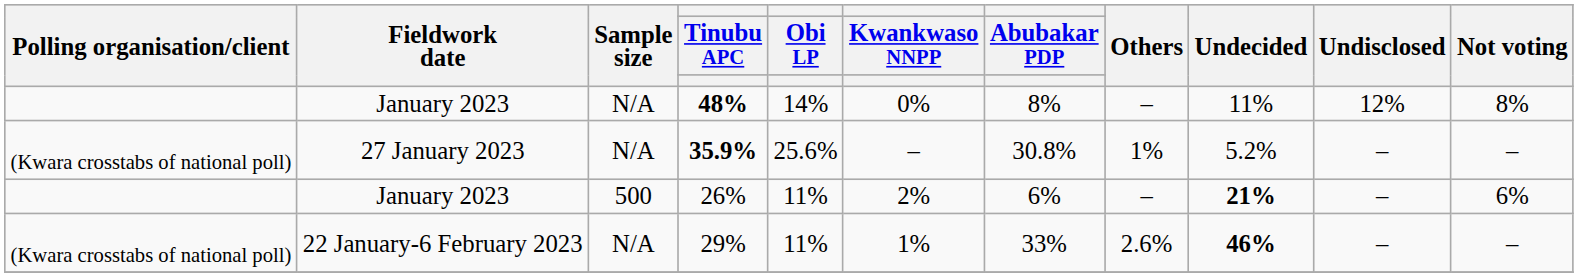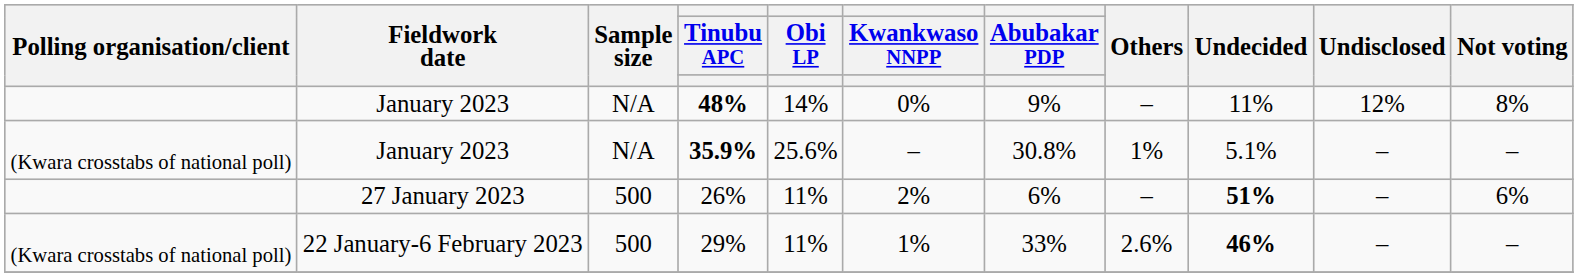(1044, 103) 8% -> (1044, 103) 9%
(443, 150) 27 January 2023 -> (443, 150) January 2023
(1251, 150) 5.2% -> (1251, 150) 5.1%
(443, 196) January 2023 -> (443, 196) 27 January 2023
(1251, 196) 21% -> (1251, 196) 51%
(633, 243) N/A -> (633, 243) 500
